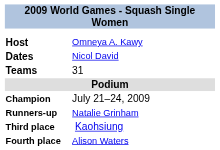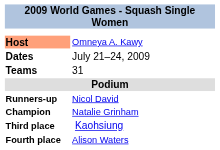(17, 42) no background -> (17, 42) lightsalmon background
(95, 56) Nicol David -> (111, 56) July 21–24, 2009
(28, 98) Champion -> (31, 98) Runners-up
(111, 99) July 21–24, 2009 -> (95, 98) Nicol David
(31, 113) Runners-up -> (28, 112) Champion
